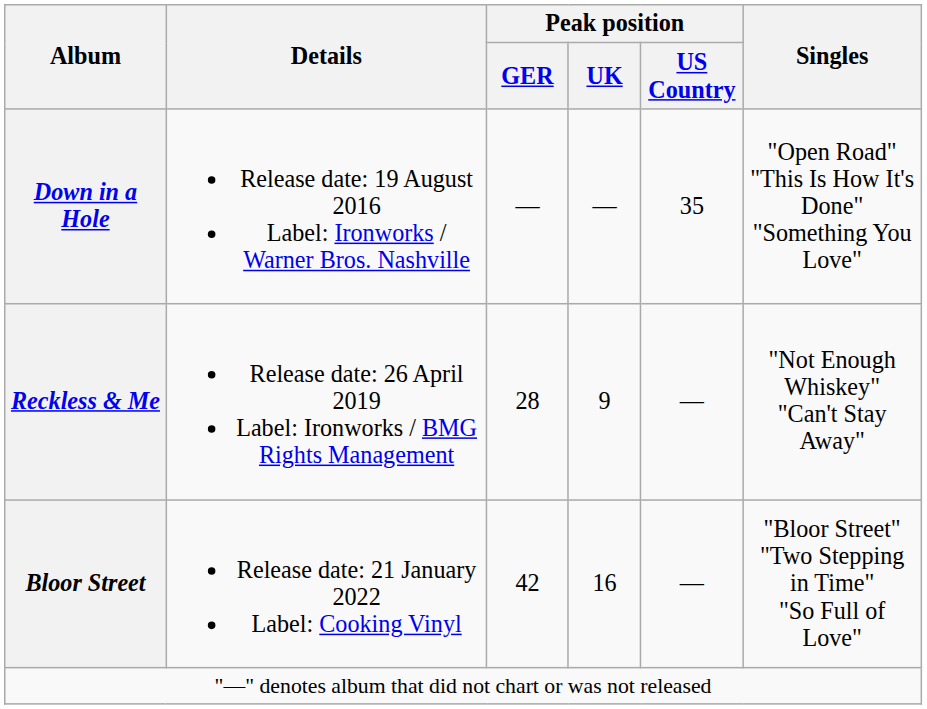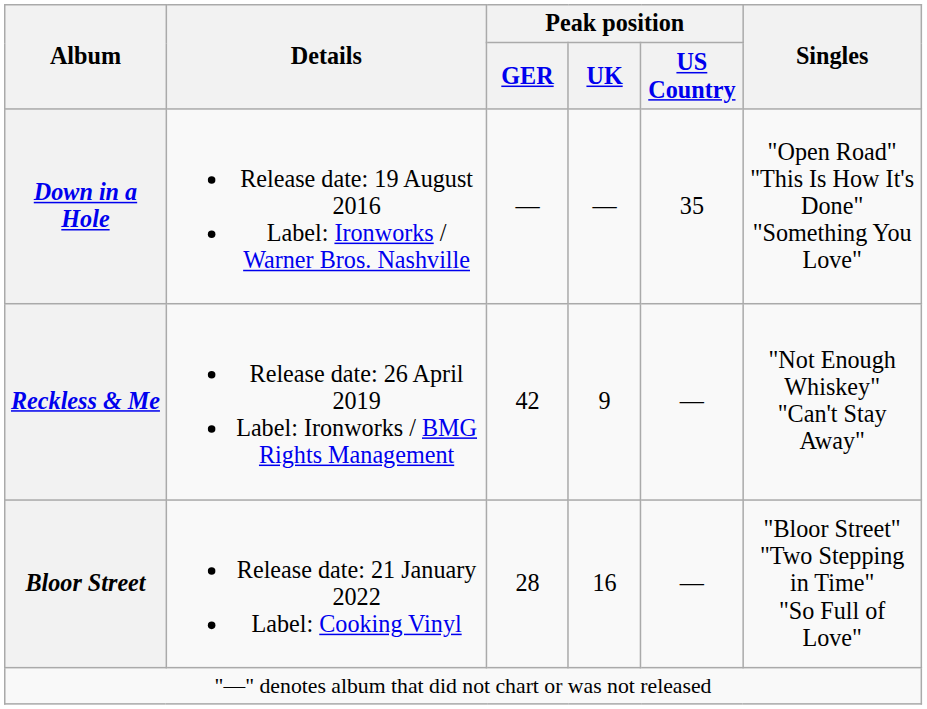(527, 401) 28 -> (527, 401) 42
(527, 583) 42 -> (527, 583) 28
